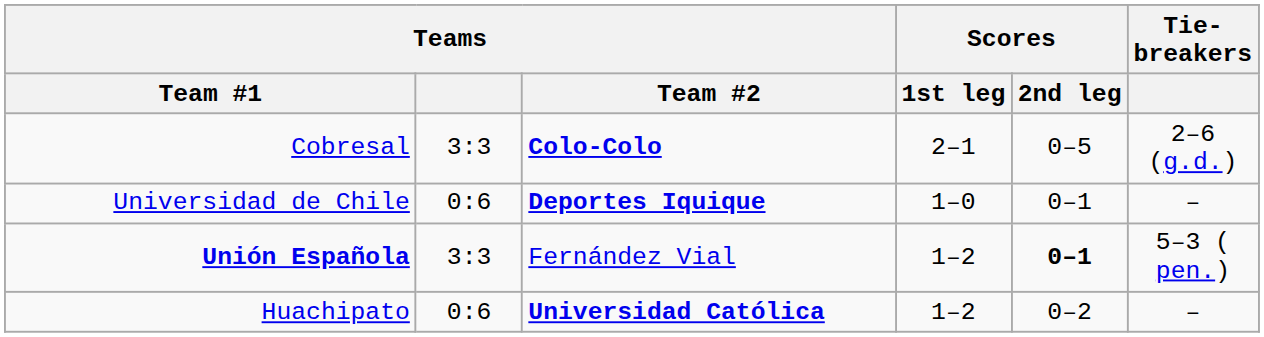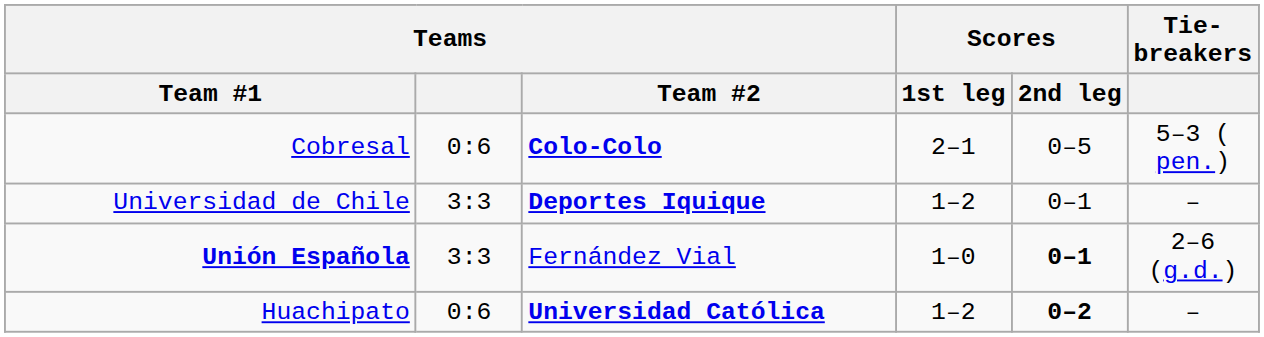(469, 148) 3:3 -> (469, 148) 0:6
(1193, 148) 2–6 (g.d.) -> (1193, 148) 5–3 ( pen.)
(469, 203) 0:6 -> (469, 203) 3:3
(953, 203) 1–0 -> (953, 203) 1–2
(953, 257) 1–2 -> (953, 257) 1–0
(1193, 257) 5–3 ( pen.) -> (1193, 257) 2–6 (g.d.)
(1070, 312) normal -> (1070, 312) bold
